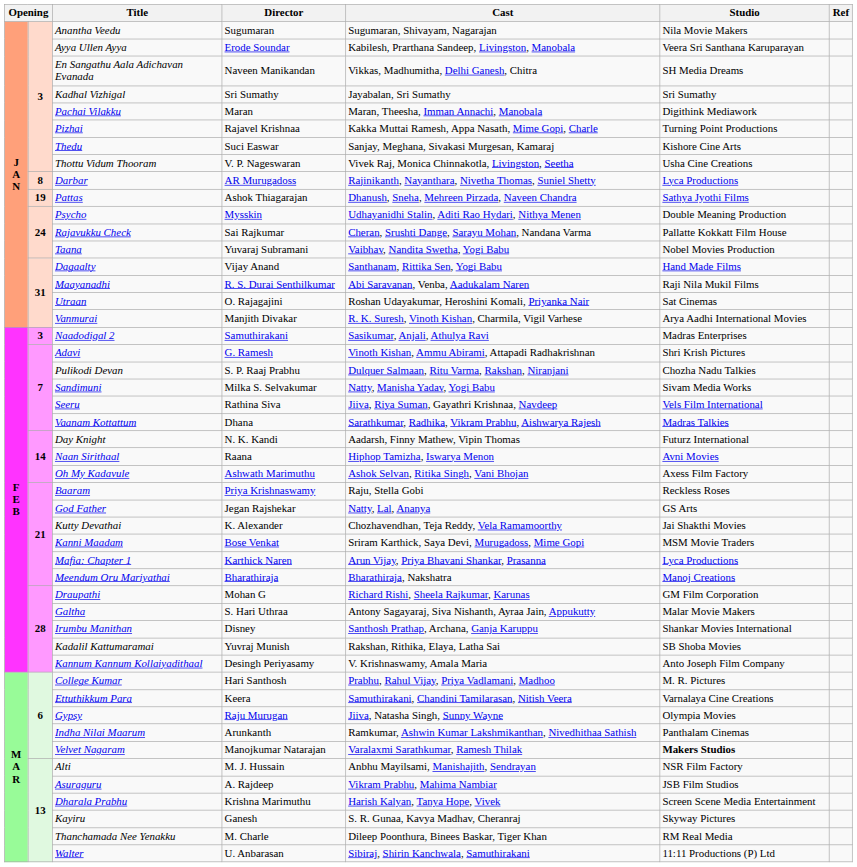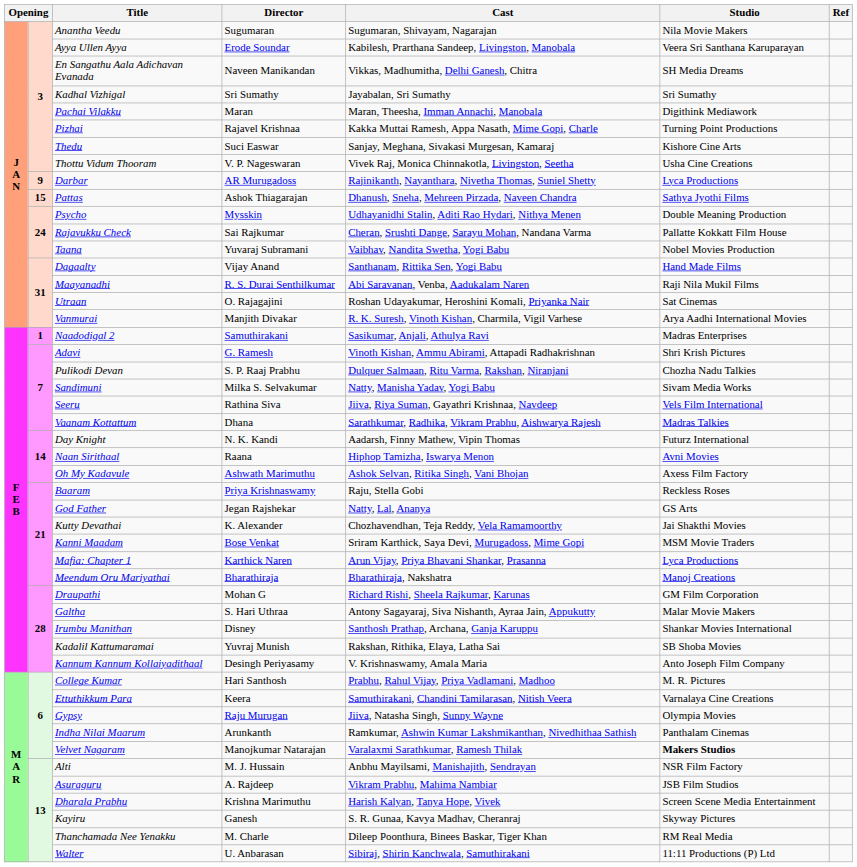(40, 180) 8 -> (40, 180) 9
(40, 197) 19 -> (40, 197) 15
(40, 335) 3 -> (40, 335) 1
